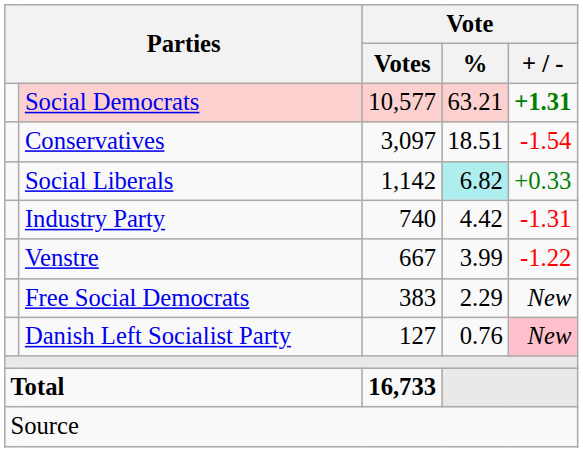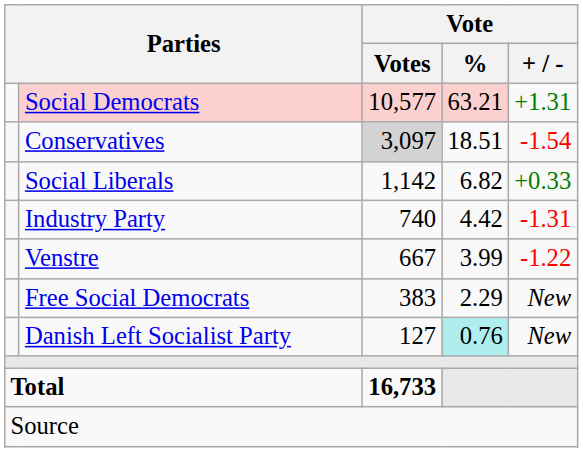(543, 102) bold -> (543, 102) normal
(408, 141) no background -> (408, 141) lightgrey background
(481, 180) paleturquoise background -> (481, 180) no background
(481, 336) no background -> (481, 336) paleturquoise background
(549, 336) pink background -> (549, 336) no background
